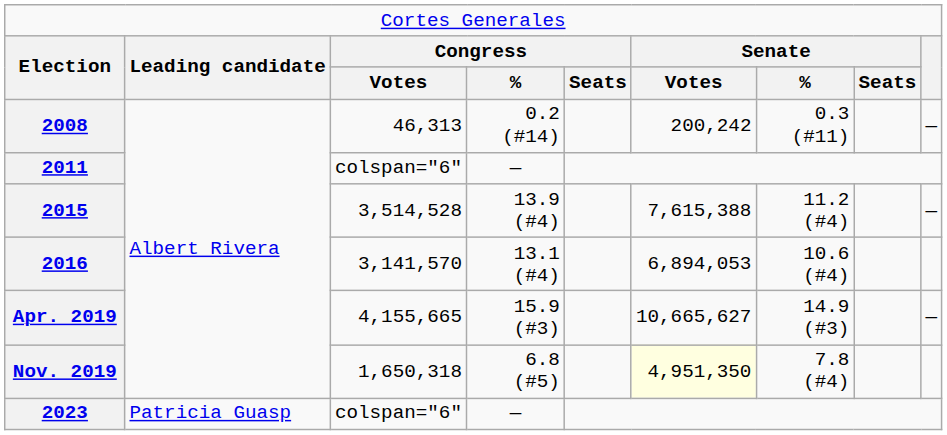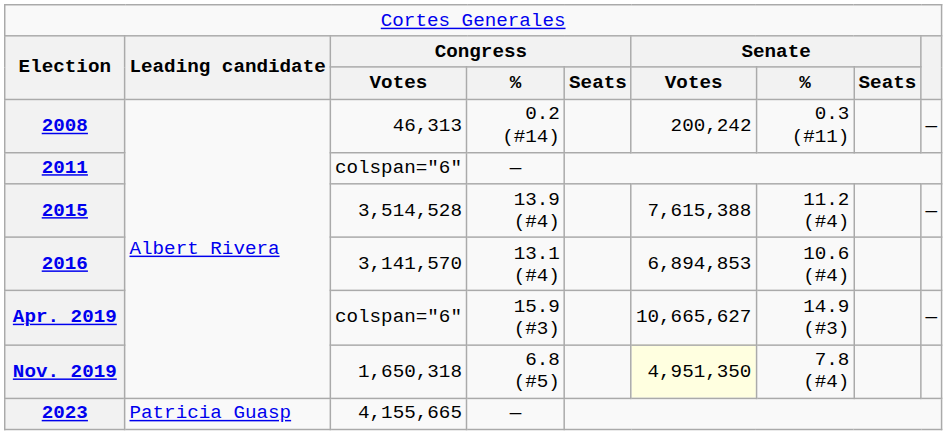(699, 264) 6,894,053 -> (699, 264) 6,894,853
(410, 318) 4,155,665 -> (398, 318) colspan="6"
(398, 414) colspan="6" -> (410, 414) 4,155,665
